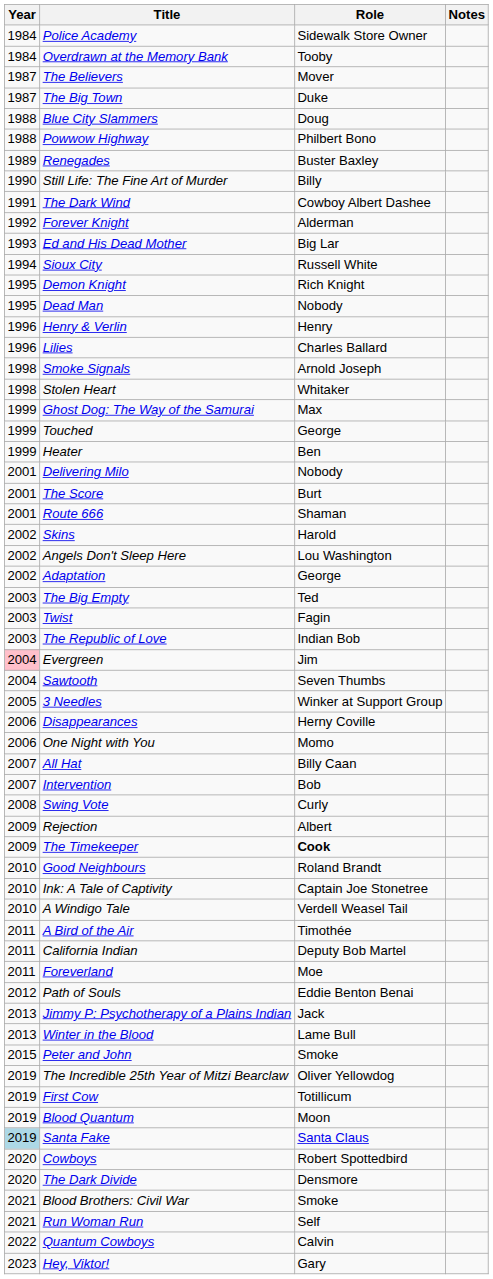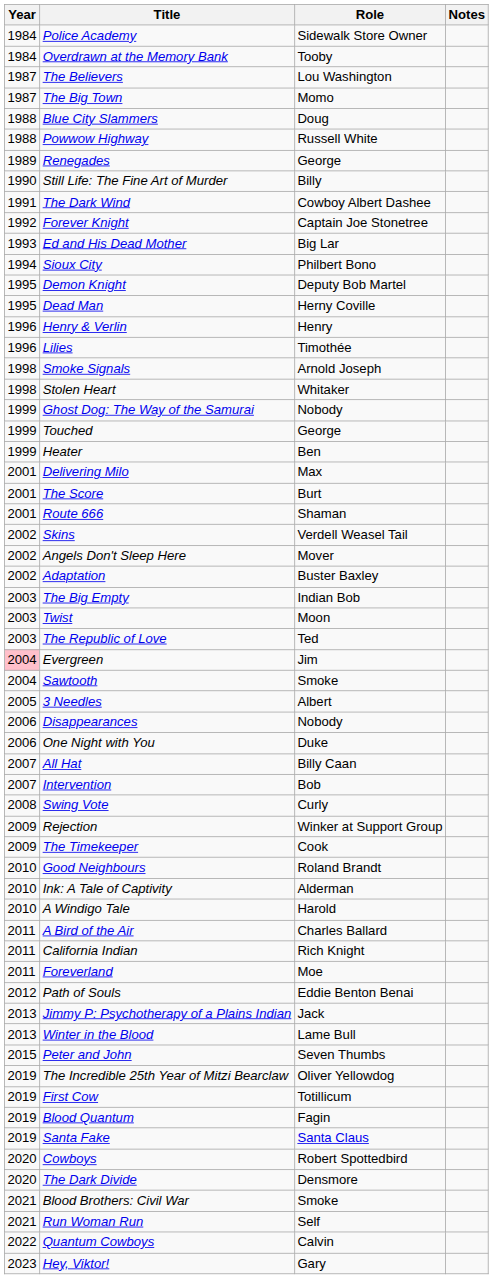(316, 77) Mover -> (345, 77) Lou Washington
(313, 98) Duke -> (316, 98) Momo
(337, 139) Philbert Bono -> (337, 139) Russell White
(338, 160) Buster Baxley -> (319, 160) George
(325, 222) Alderman -> (363, 222) Captain Joe Stonetree
(337, 264) Russell White -> (337, 264) Philbert Bono
(331, 285) Rich Knight -> (352, 285) Deputy Bob Martel
(320, 306) Nobody -> (336, 306) Herny Coville
(342, 347) Charles Ballard -> (324, 347) Timothée
(310, 410) Max -> (320, 410) Nobody
(320, 472) Nobody -> (310, 472) Max
(317, 535) Harold -> (353, 535) Verdell Weasel Tail
(345, 555) Lou Washington -> (316, 555) Mover
(319, 576) George -> (338, 576) Buster Baxley
(308, 597) Ted -> (329, 597) Indian Bob
(314, 618) Fagin -> (314, 618) Moon
(329, 639) Indian Bob -> (308, 639) Ted
(341, 680) Seven Thumbs -> (318, 680) Smoke
(370, 701) Winker at Support Group -> (315, 701) Albert
(336, 722) Herny Coville -> (320, 722) Nobody
(316, 743) Momo -> (313, 743) Duke
(315, 826) Albert -> (370, 826) Winker at Support Group
(314, 847) bold -> (313, 847) normal
(363, 888) Captain Joe Stonetree -> (325, 888) Alderman
(353, 909) Verdell Weasel Tail -> (317, 909) Harold
(324, 930) Timothée -> (342, 930) Charles Ballard
(352, 951) Deputy Bob Martel -> (331, 951) Rich Knight
(318, 1055) Smoke -> (341, 1055) Seven Thumbs
(314, 1117) Moon -> (314, 1117) Fagin
(22, 1138) lightblue background -> (22, 1138) no background
